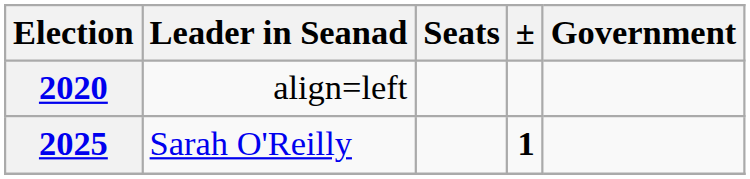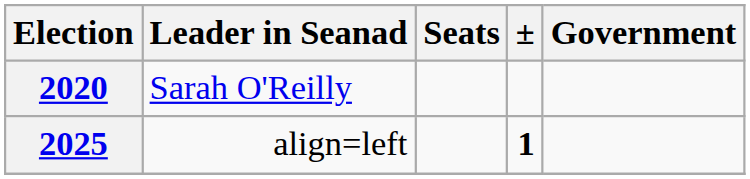(340, 87) align=left -> (251, 87) Sarah O'Reilly
(251, 143) Sarah O'Reilly -> (340, 143) align=left
